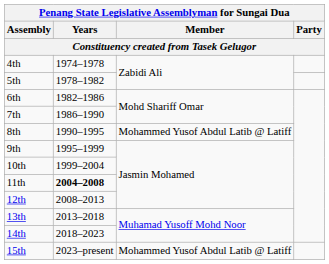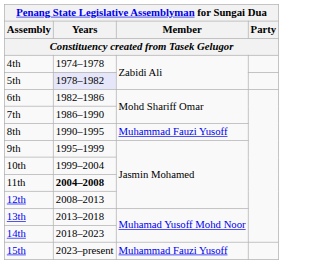(80, 81) no background -> (80, 81) lavender background
(205, 132) Mohammed Yusof Abdul Latib @ Latiff -> (173, 132) Muhammad Fauzi Yusoff
(205, 251) Mohammed Yusof Abdul Latib @ Latiff -> (173, 251) Muhammad Fauzi Yusoff
